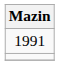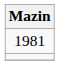(30, 41) 1991 -> (30, 41) 1981
